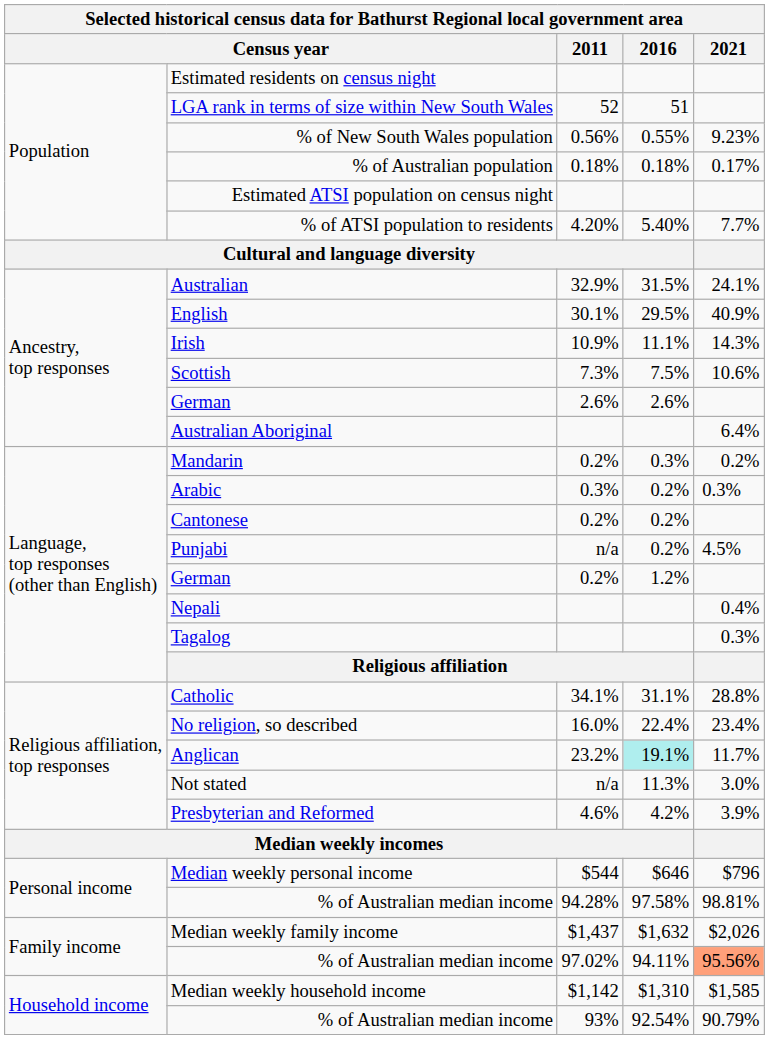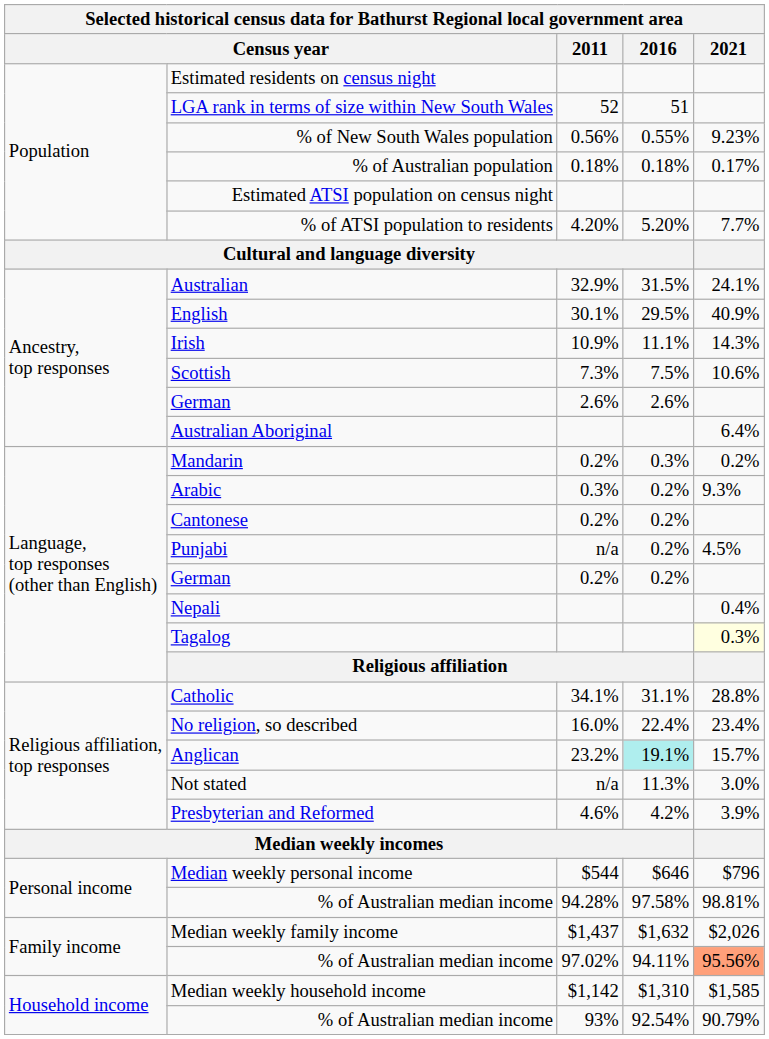(663, 225) 5.40% -> (663, 225) 5.20%
(719, 490) 0.3% -> (719, 490) 9.3%
(667, 578) 1.2% -> (667, 578) 0.2%
(740, 637) no background -> (740, 637) lightyellow background
(734, 755) 11.7% -> (733, 755) 15.7%
